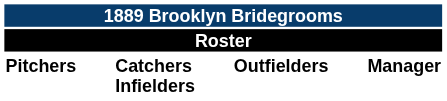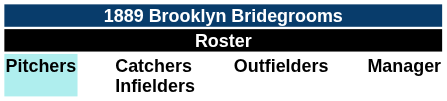(41, 65) no background -> (41, 65) paleturquoise background
